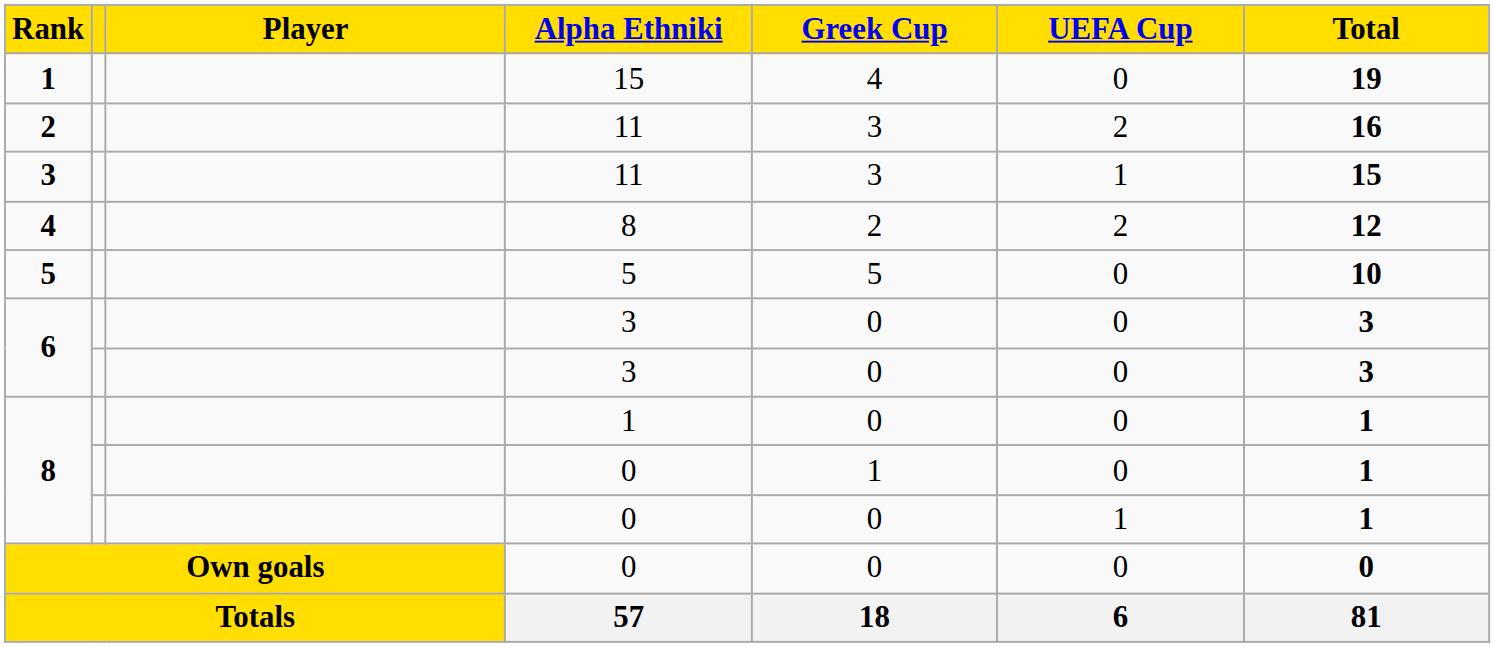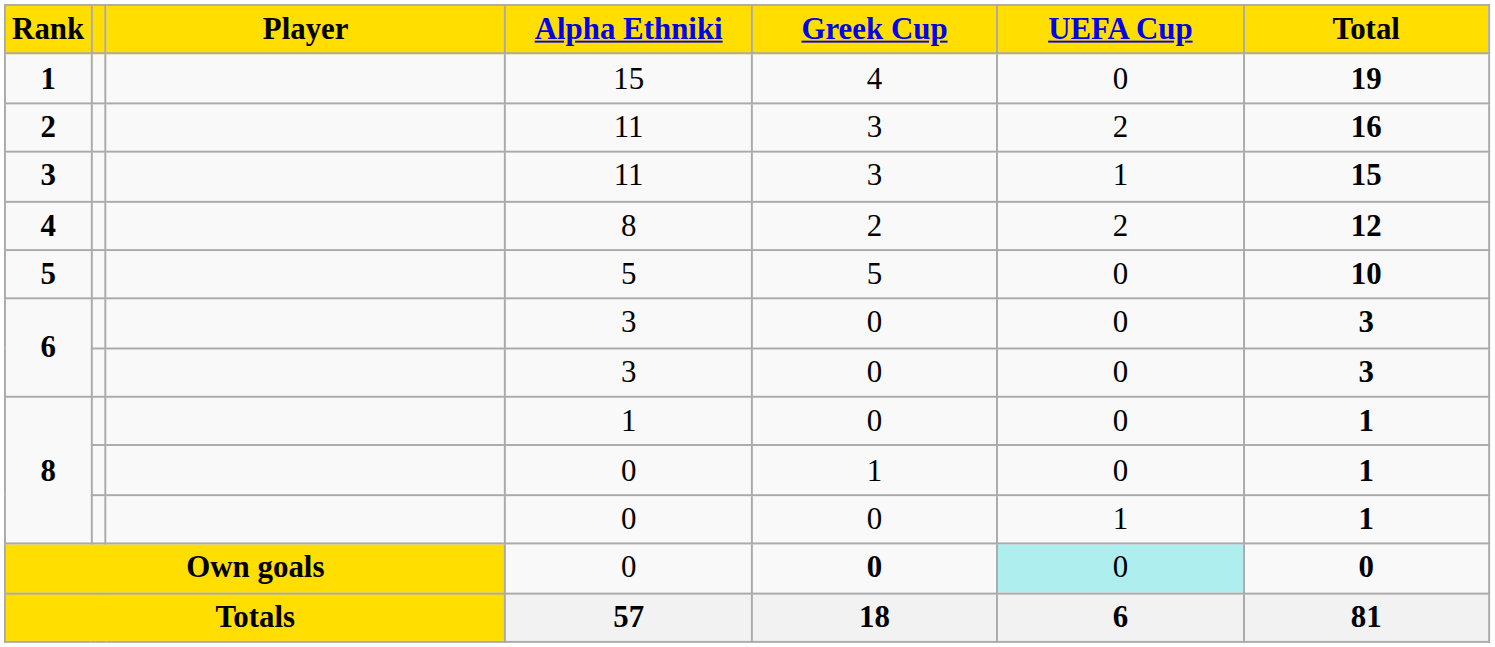(875, 567) normal -> (875, 567) bold
(1120, 567) no background -> (1120, 567) paleturquoise background
